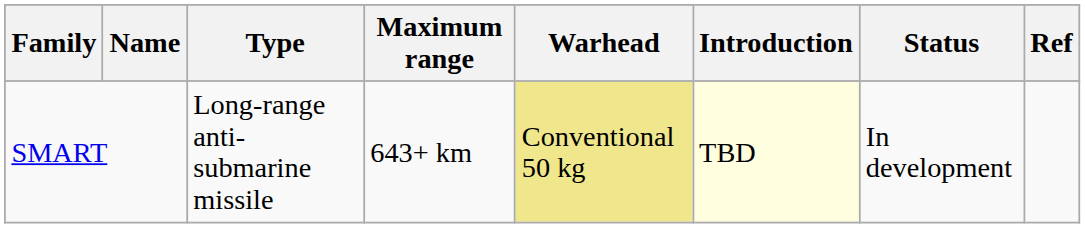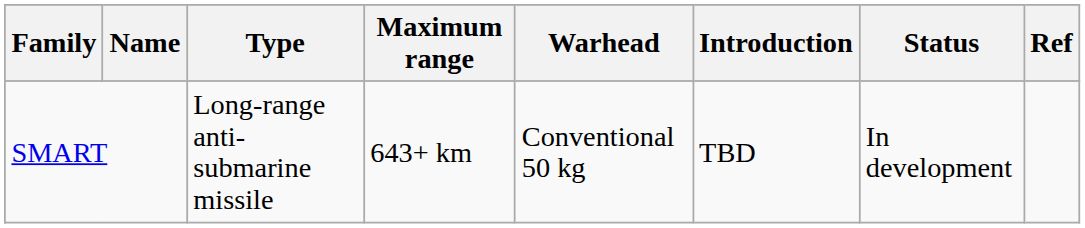(598, 151) khaki background -> (598, 151) no background
(727, 151) lightyellow background -> (727, 151) no background
